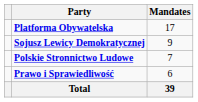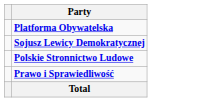- column: (170, 12)
